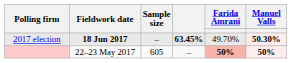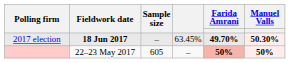(189, 40) bold -> (188, 40) normal
(226, 40) normal -> (224, 40) bold
